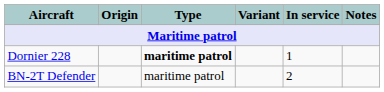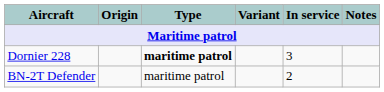(289, 55) 1 -> (289, 55) 3
